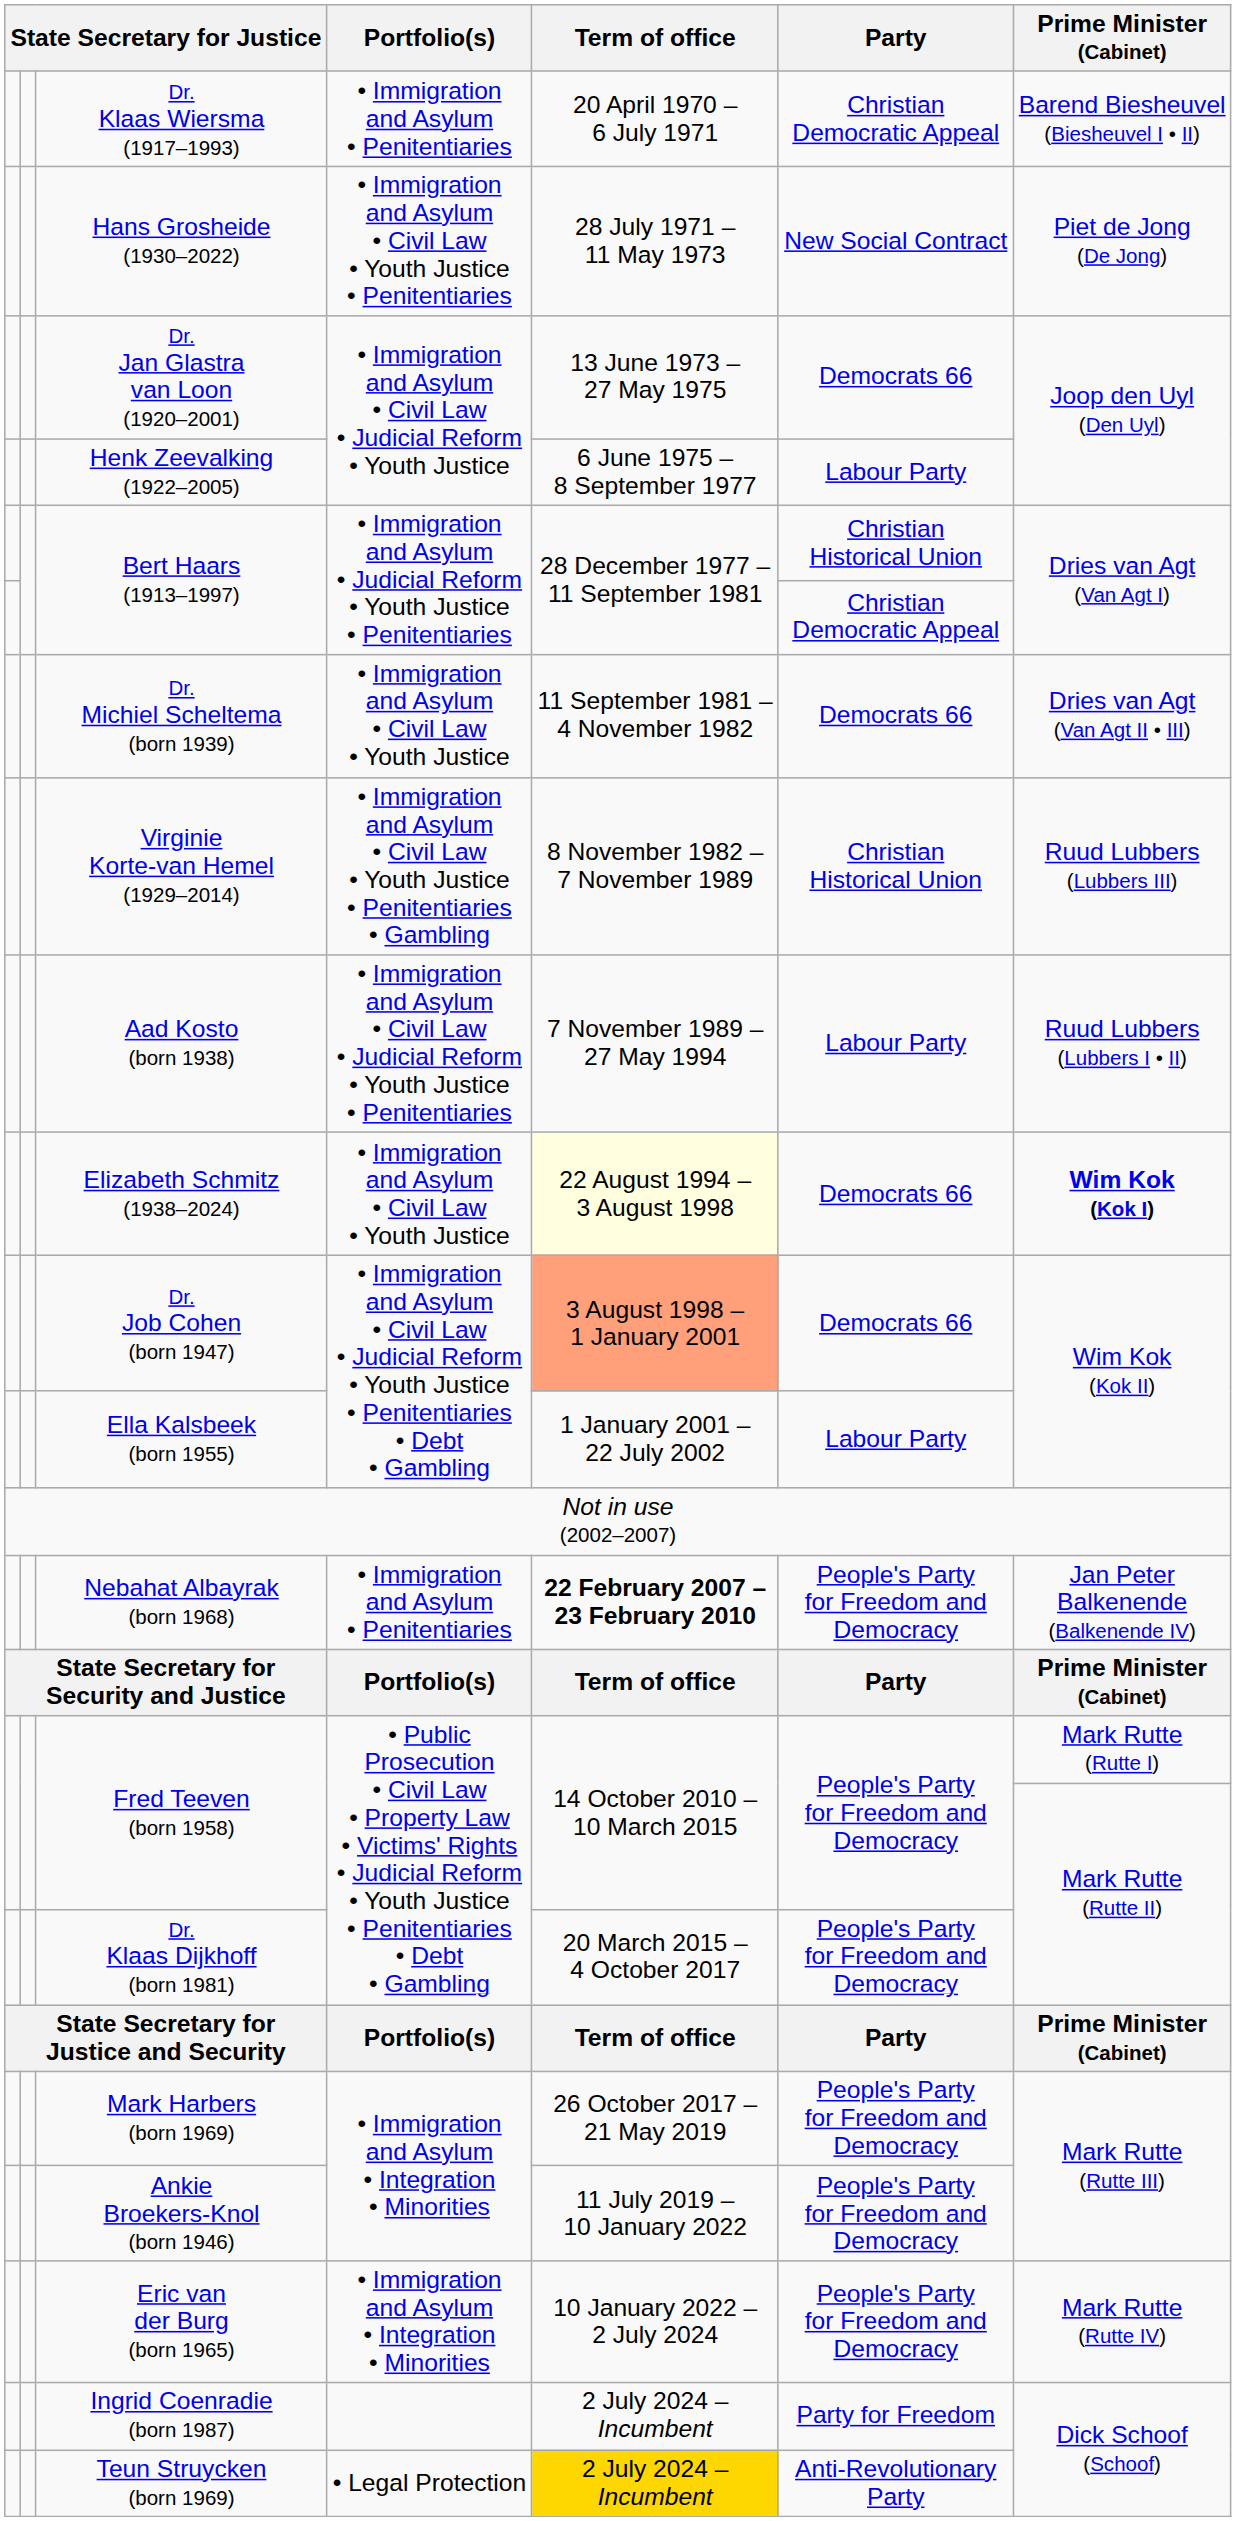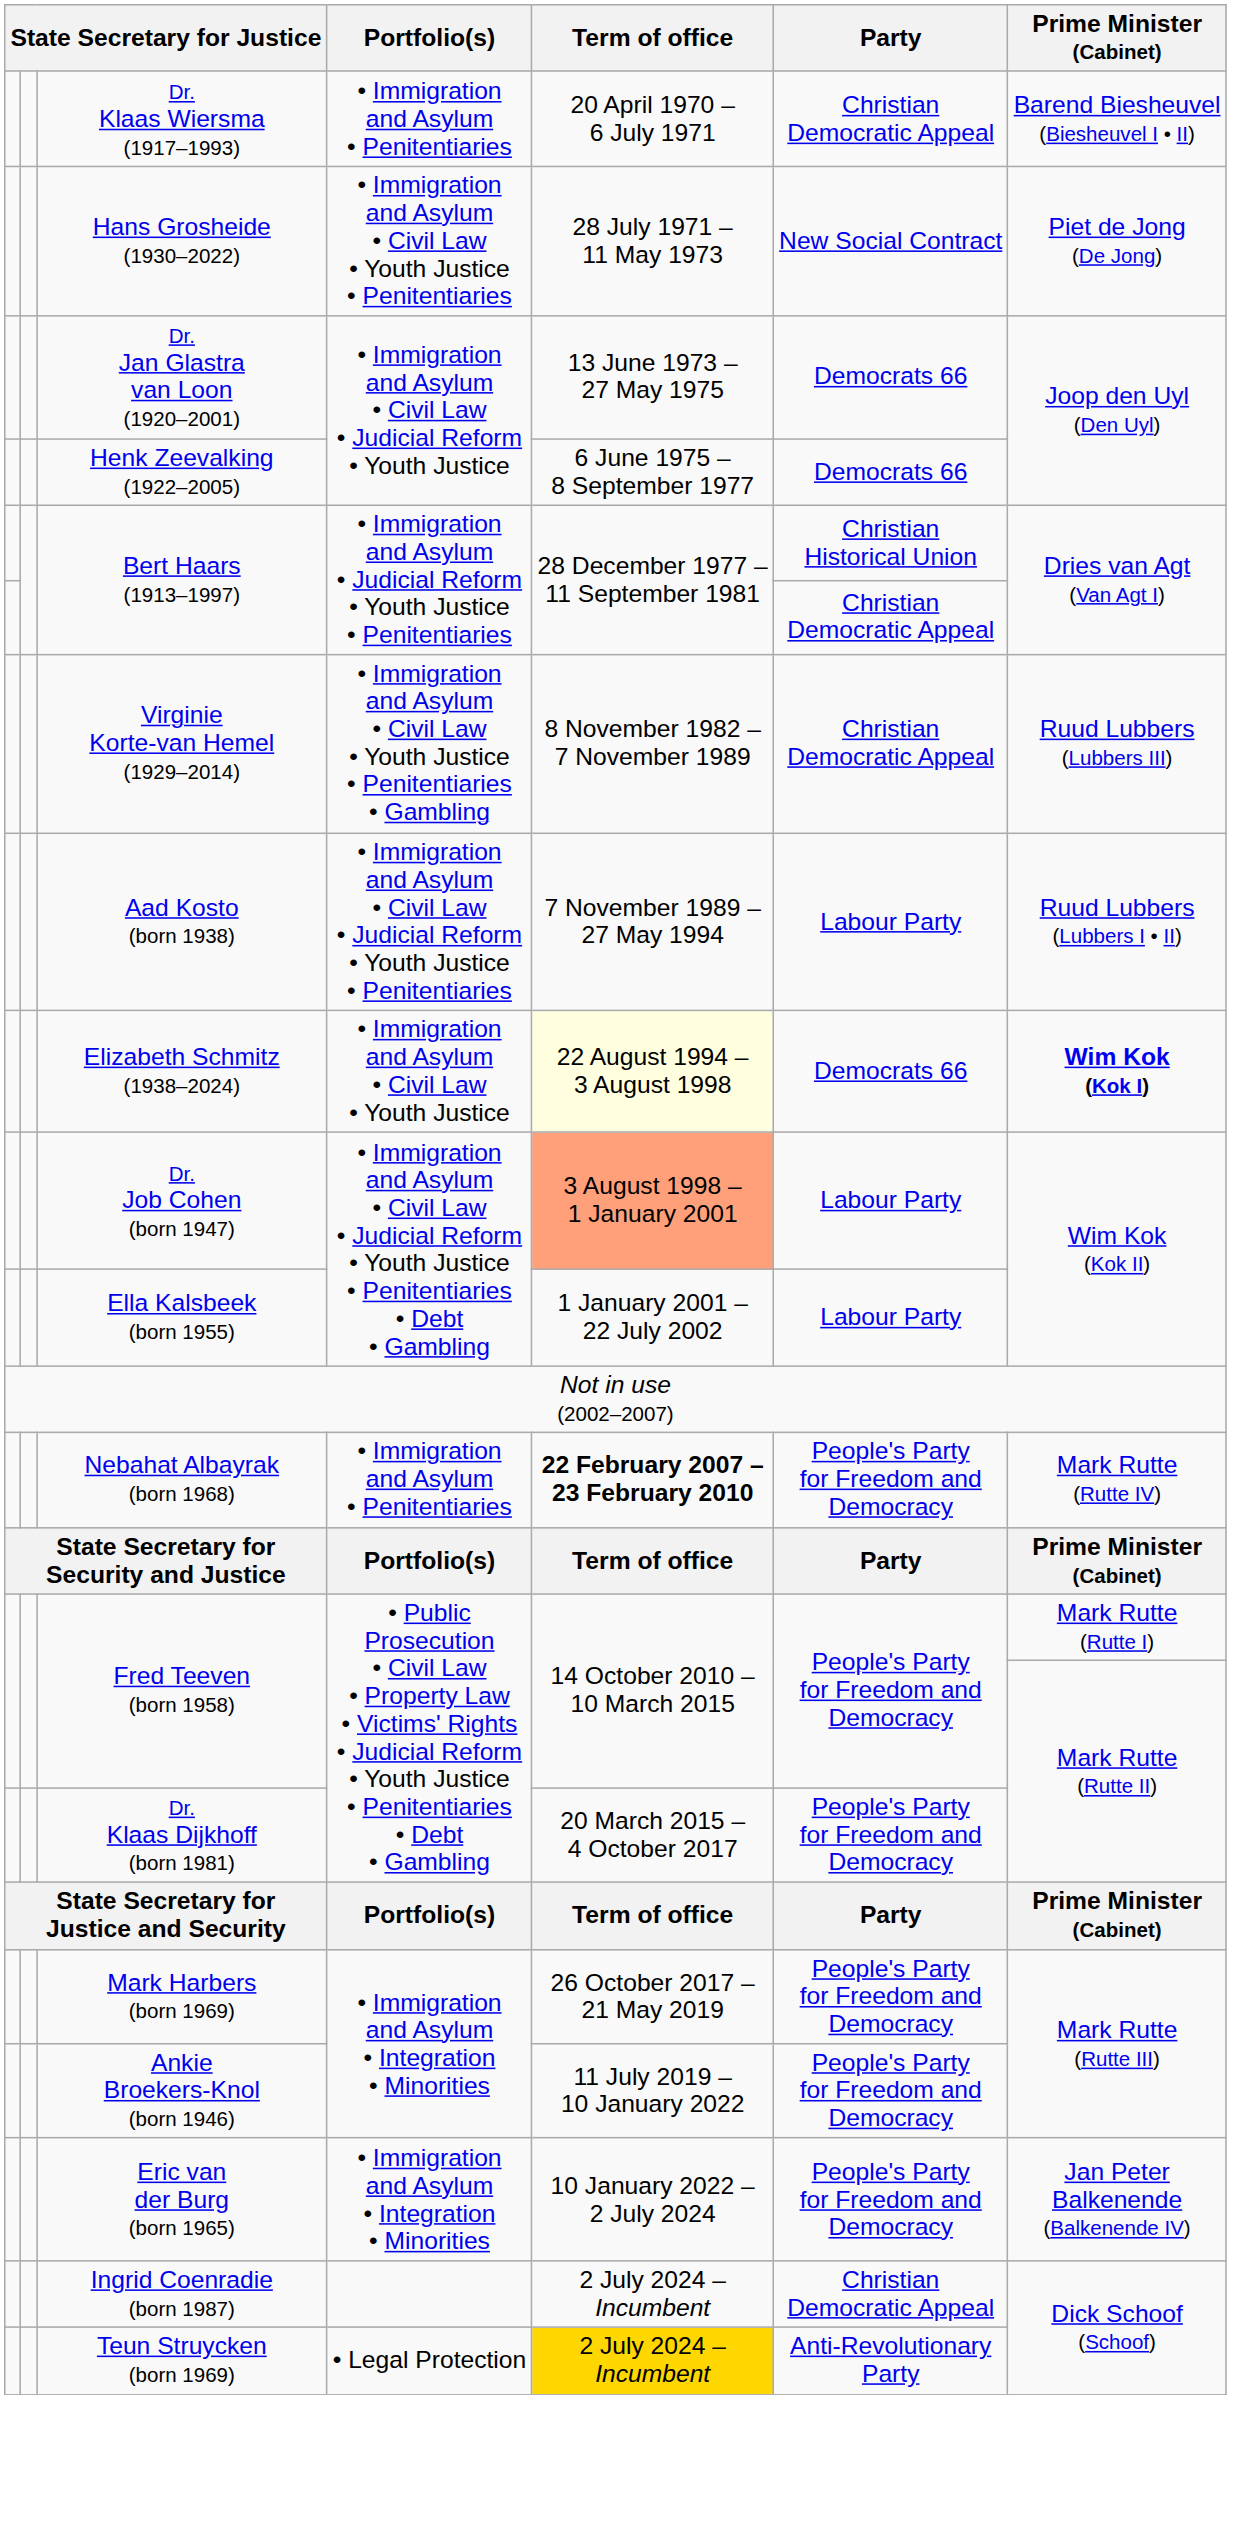(896, 471) Labour Party -> (891, 471) Democrats 66
- row: (181, 717)
(896, 865) Christian Historical Union -> (891, 743) Christian Democratic Appeal
(896, 1322) Democrats 66 -> (891, 1200) Labour Party
(1122, 1601) Jan Peter Balkenende (Balkenende IV) -> (1117, 1479) Mark Rutte (Rutte IV)
(1122, 2321) Mark Rutte (Rutte IV) -> (1117, 2199) Jan Peter Balkenende (Balkenende IV)
(896, 2415) Party for Freedom -> (891, 2293) Christian Democratic Appeal
